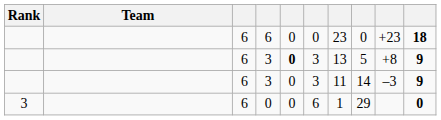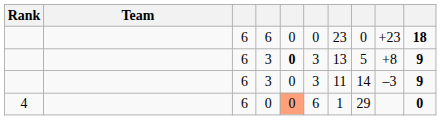(24, 103) 3 -> (24, 103) 4
(292, 103) no background -> (292, 103) lightsalmon background
